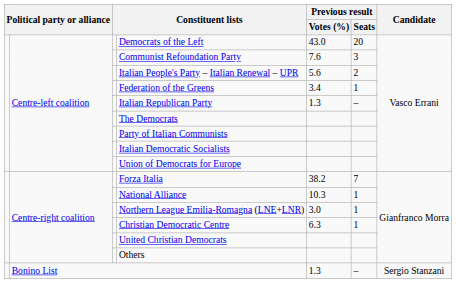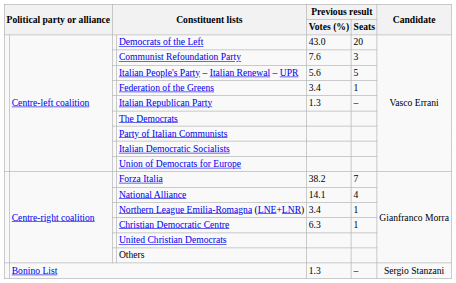(356, 73) 2 -> (356, 73) 5
(317, 194) 10.3 -> (317, 194) 14.1
(356, 194) 1 -> (356, 194) 4
(315, 210) 3.0 -> (315, 210) 3.4
